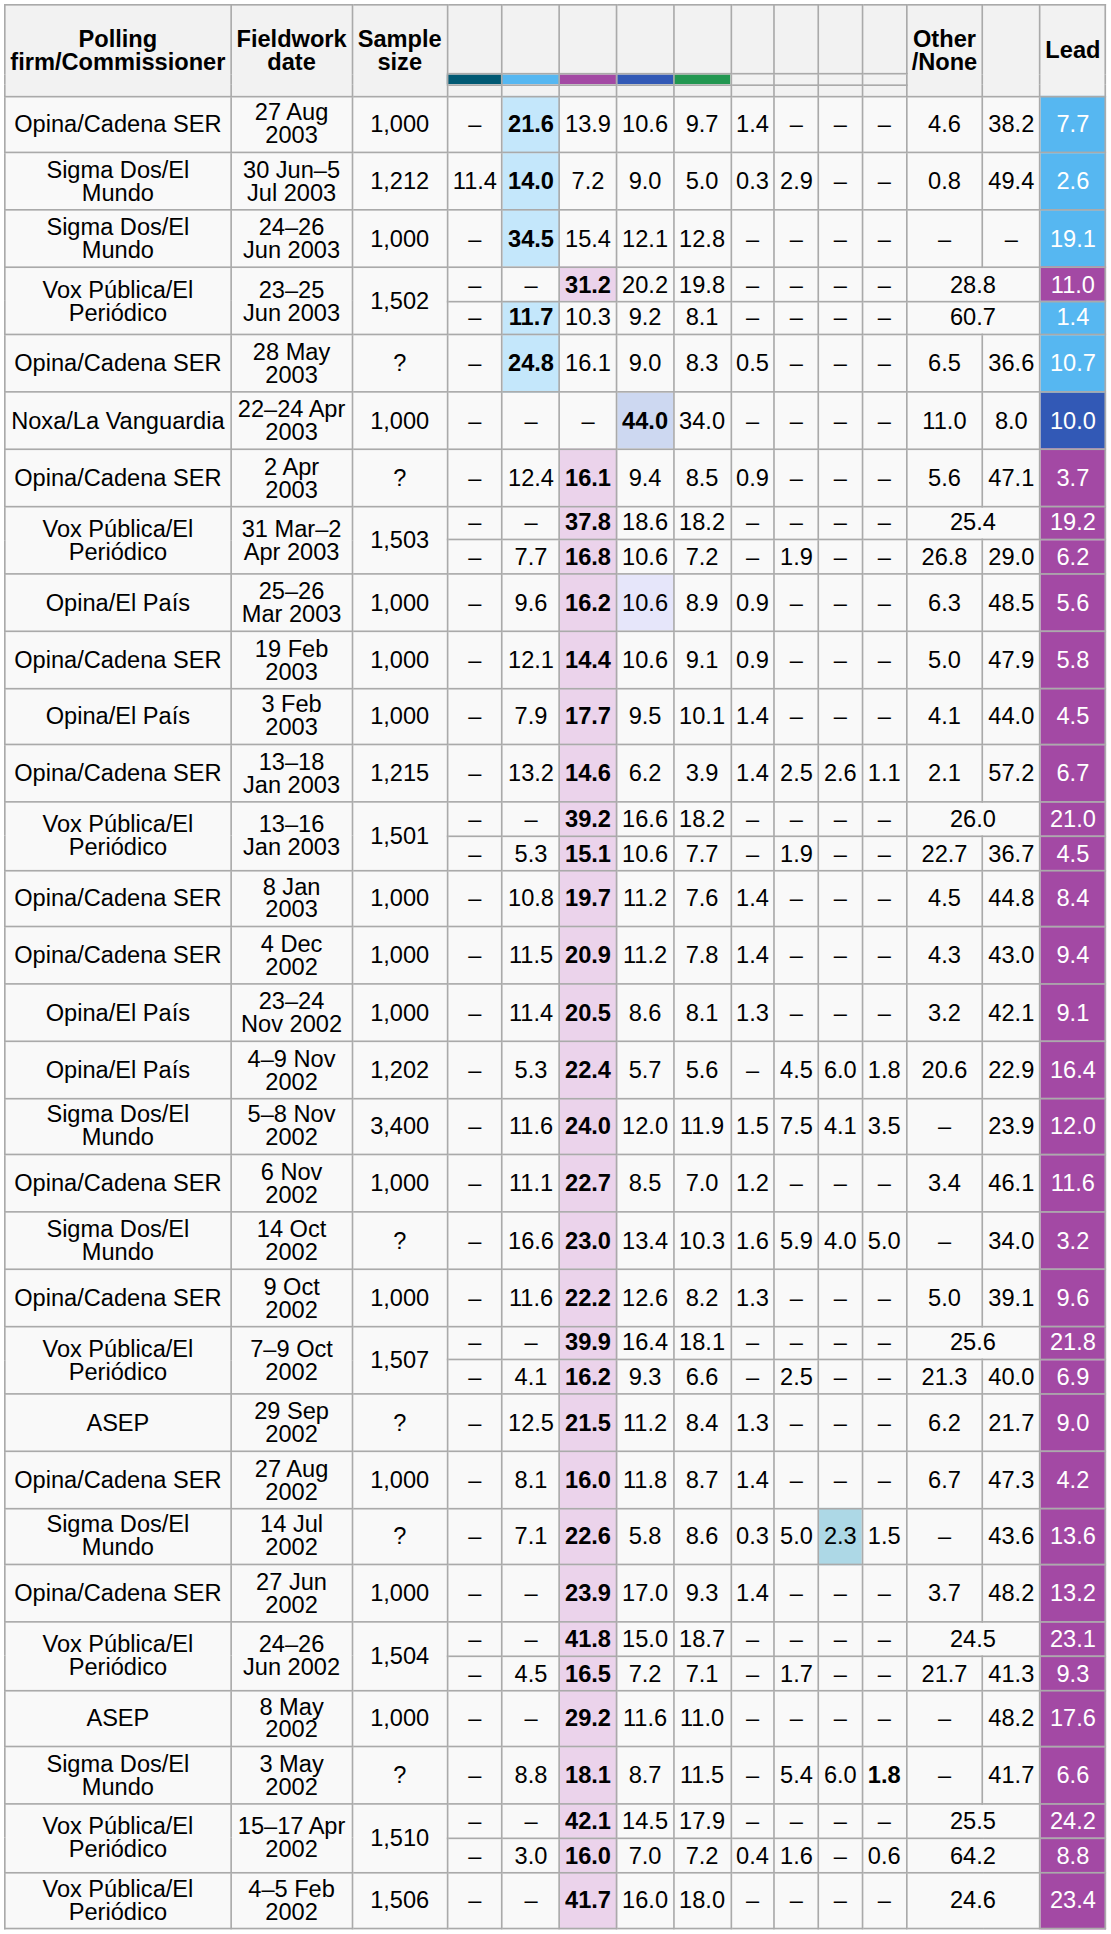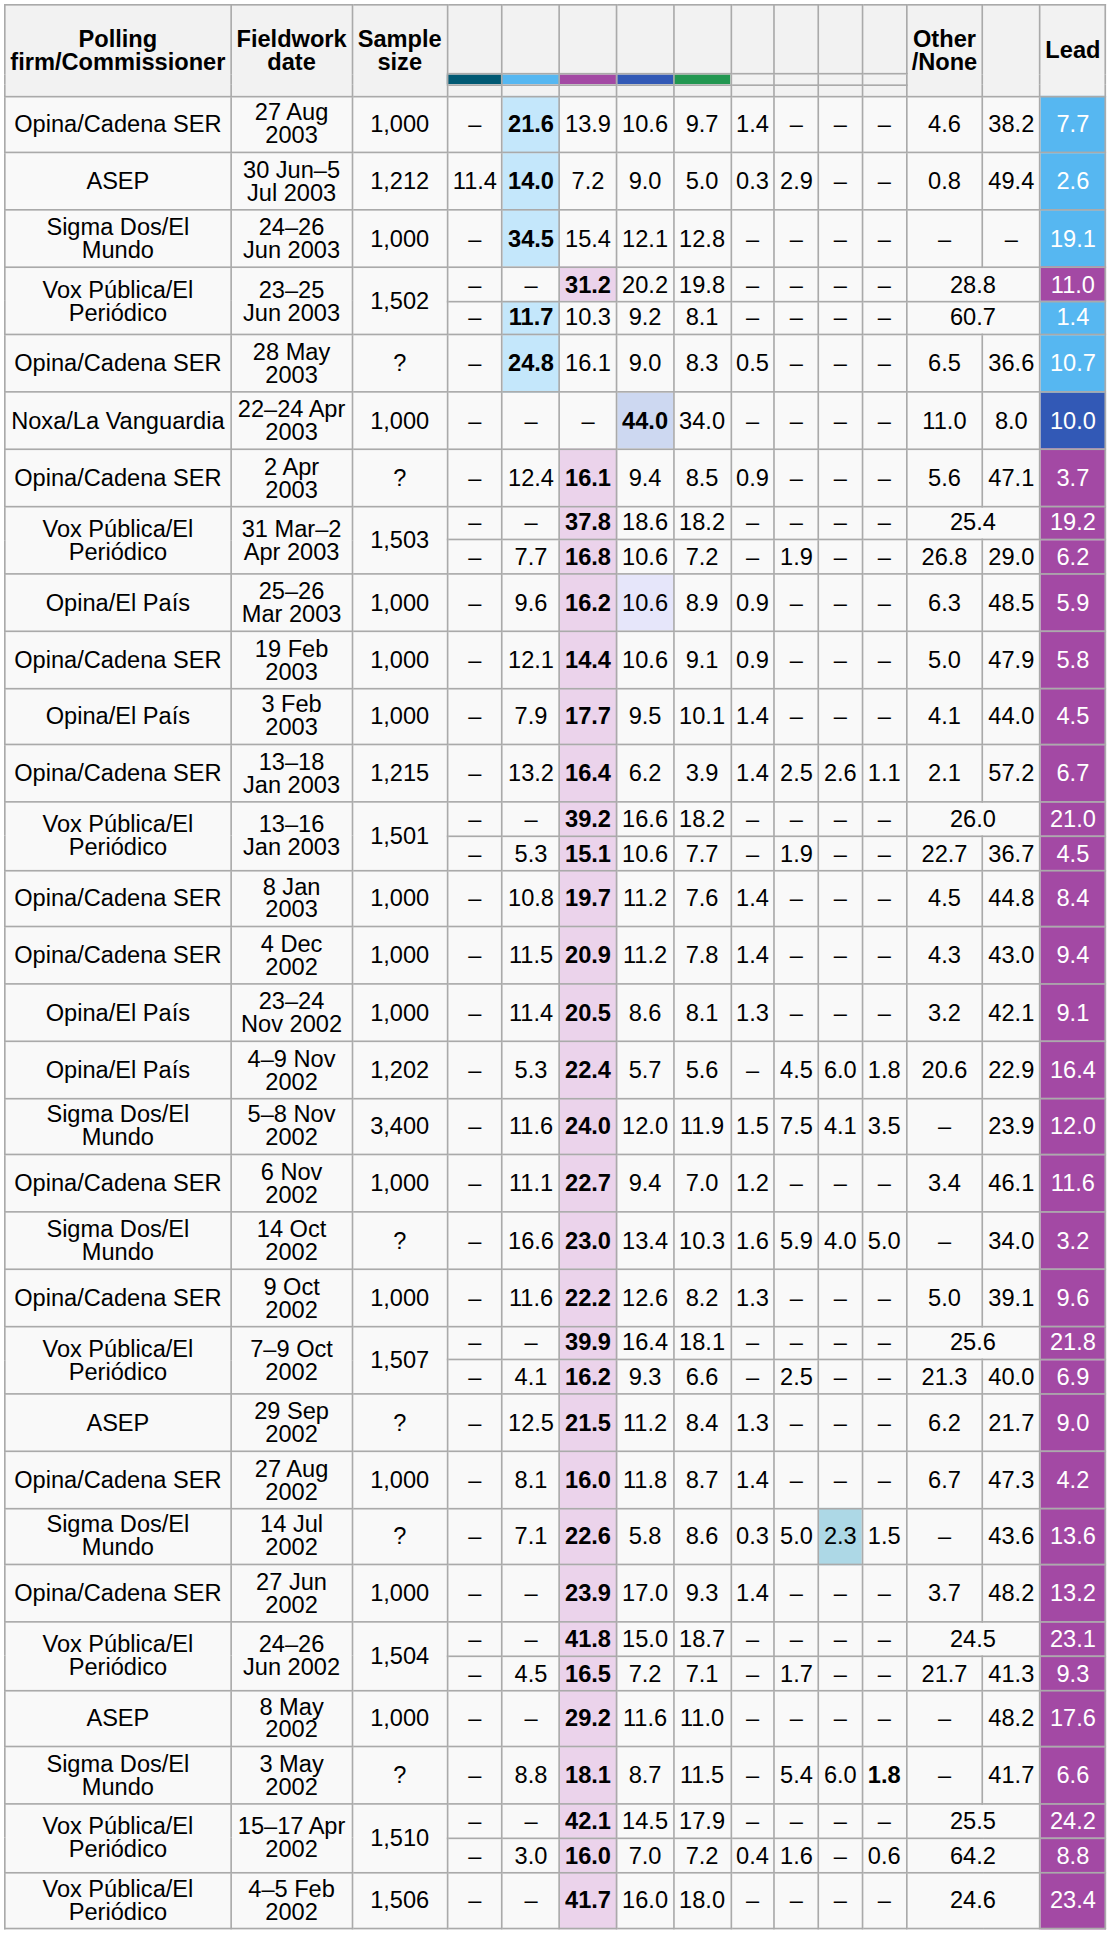(118, 182) Sigma Dos/El Mundo -> (118, 182) ASEP
(1073, 603) 5.6 -> (1073, 603) 5.9
(588, 774) 14.6 -> (588, 774) 16.4
(645, 1184) 8.5 -> (645, 1184) 9.4
